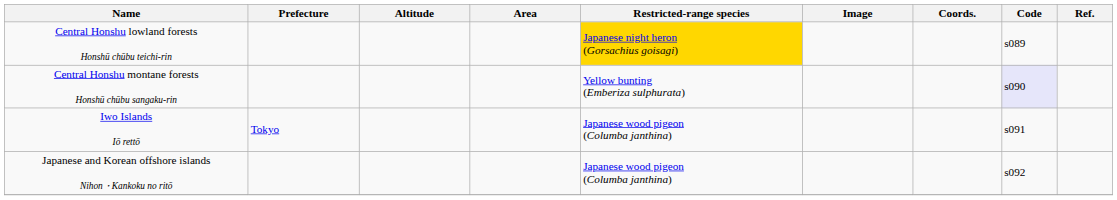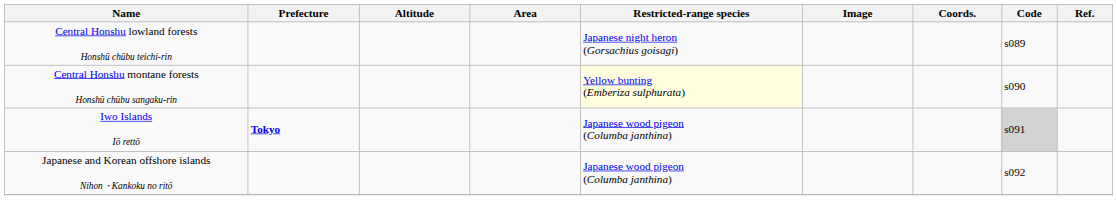(631, 43) gold background -> (631, 43) no background
(634, 86) no background -> (634, 86) lightyellow background
(1015, 86) lavender background -> (1015, 86) no background
(265, 129) normal -> (265, 129) bold
(1015, 129) no background -> (1015, 129) lightgrey background
